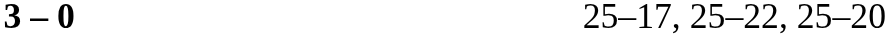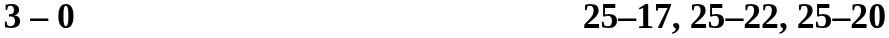(734, 15) normal -> (734, 15) bold
